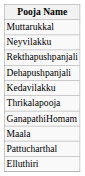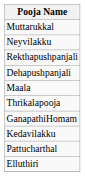(31, 88) Kedavilakku -> (19, 88) Maala
(19, 133) Maala -> (31, 133) Kedavilakku
